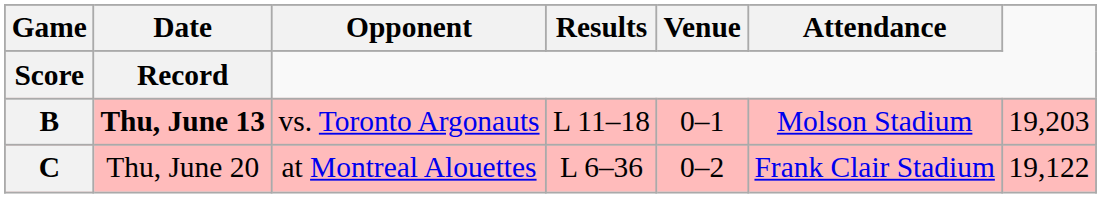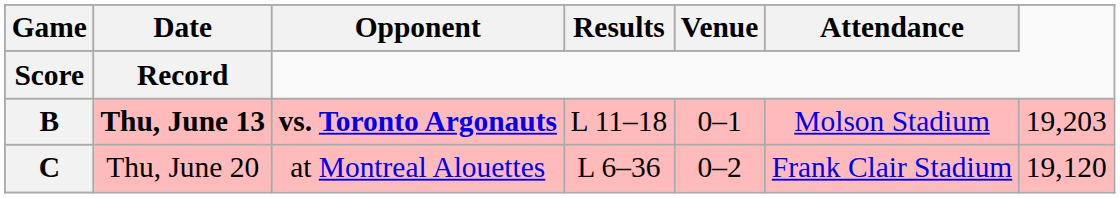(409, 121) normal -> (418, 121) bold
(1049, 167) 19,122 -> (1066, 167) 19,120
